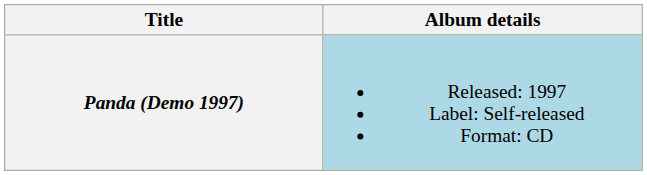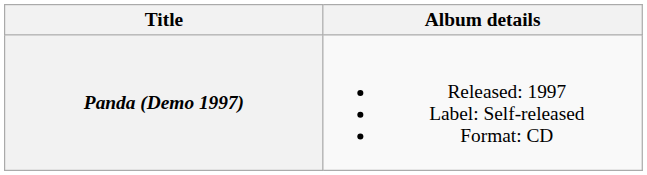(483, 114) lightblue background -> (483, 114) no background
